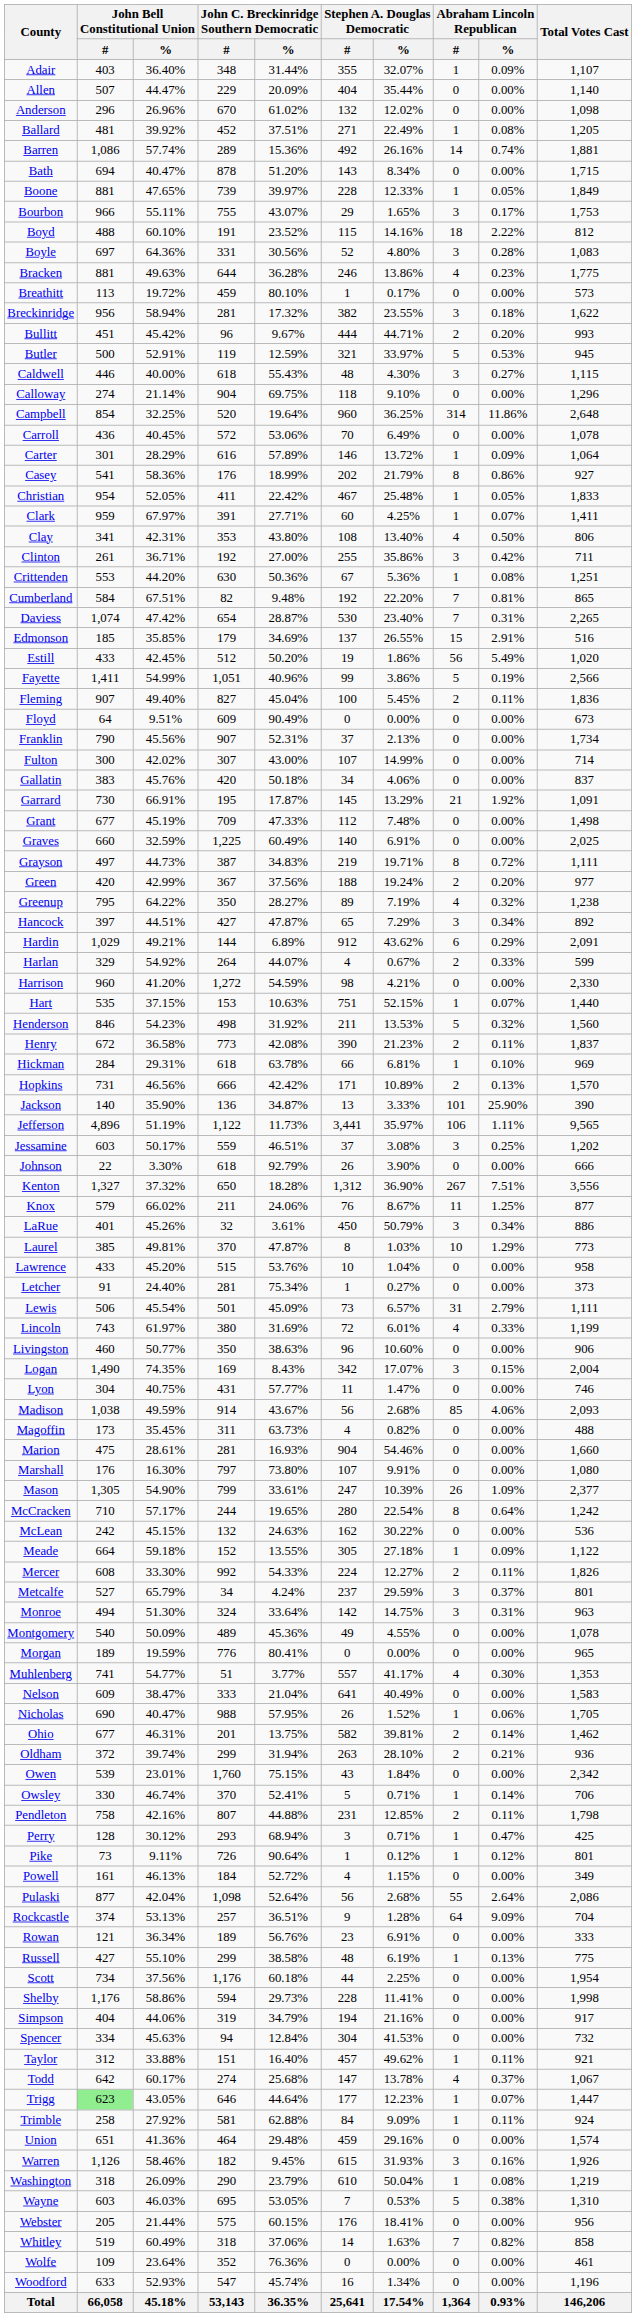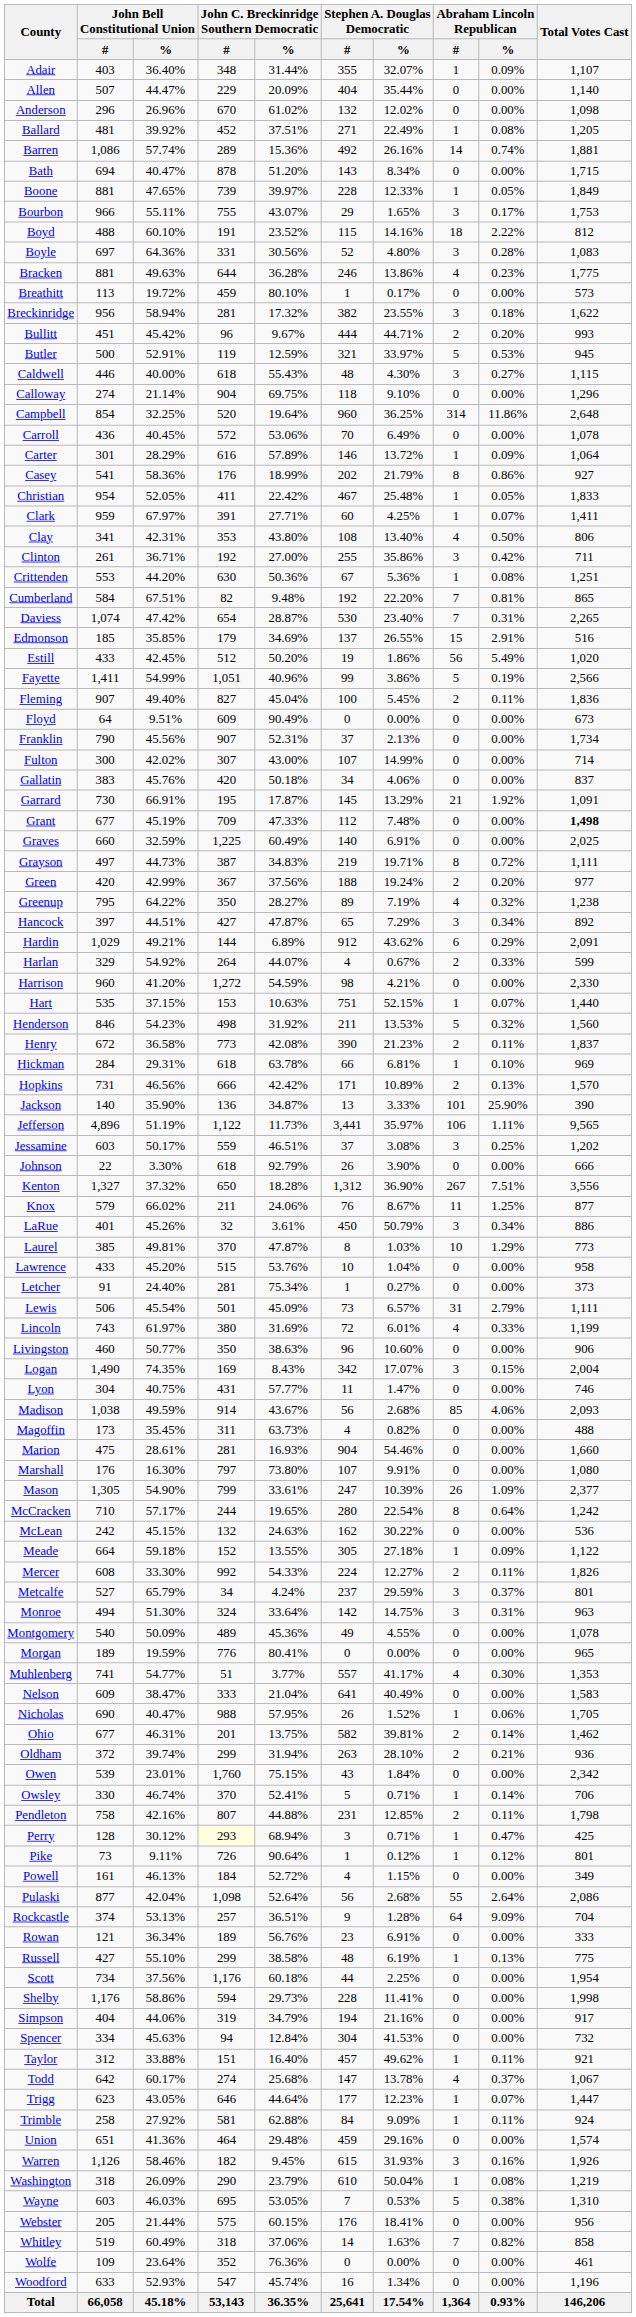(584, 820) normal -> (584, 820) bold
(227, 1835) no background -> (227, 1835) lightyellow background
(105, 2099) lightgreen background -> (105, 2099) no background
